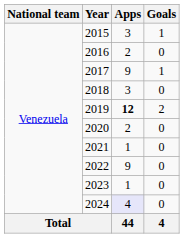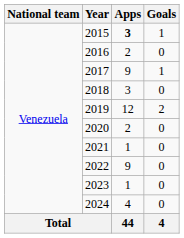(128, 33) normal -> (128, 33) bold
(128, 109) bold -> (128, 109) normal
(128, 204) lavender background -> (128, 204) no background
